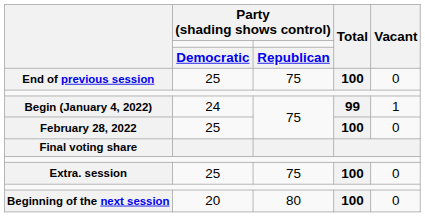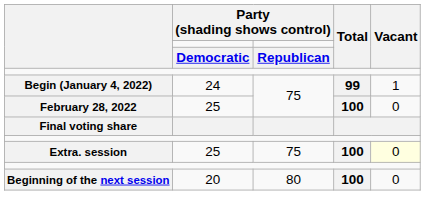- row: (88, 79)
(396, 173) no background -> (396, 152) lightyellow background
